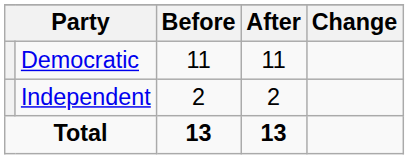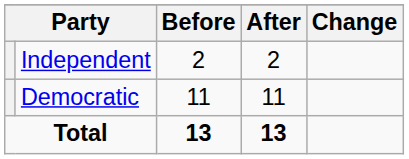rows swapped: (80, 60) <-> (86, 97)
